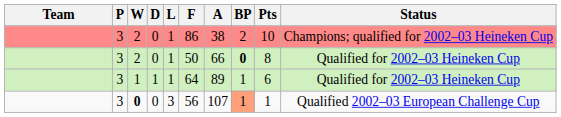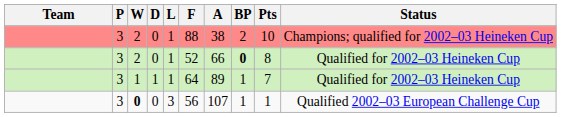(191, 36) 86 -> (191, 36) 88
(191, 58) 50 -> (191, 58) 52
(268, 79) 6 -> (268, 79) 7
(243, 101) lightsalmon background -> (243, 101) no background
